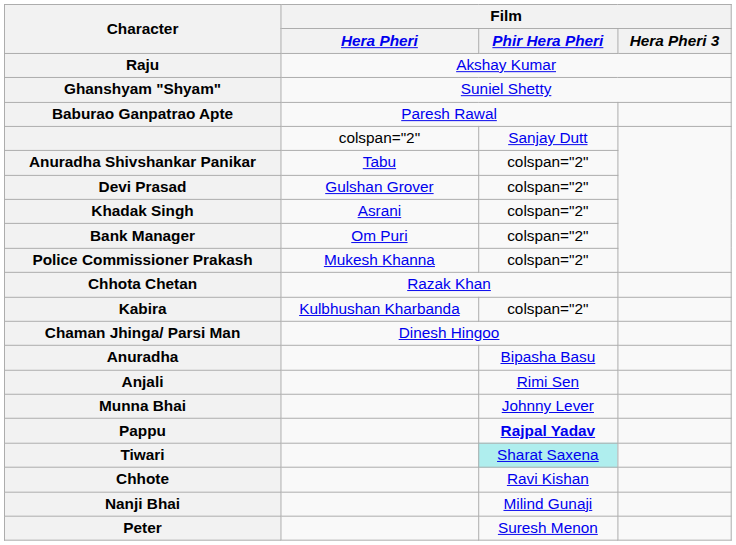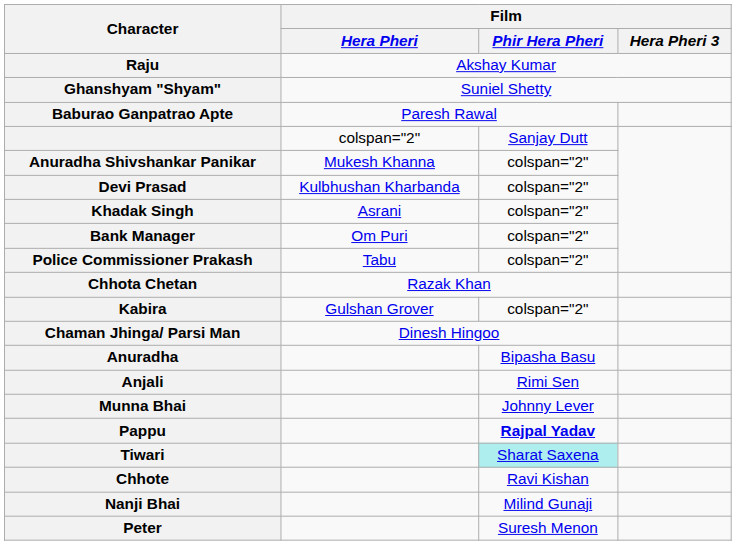(379, 162) Tabu -> (379, 162) Mukesh Khanna
(379, 187) Gulshan Grover -> (379, 187) Kulbhushan Kharbanda
(379, 260) Mukesh Khanna -> (379, 260) Tabu
(379, 308) Kulbhushan Kharbanda -> (379, 308) Gulshan Grover
